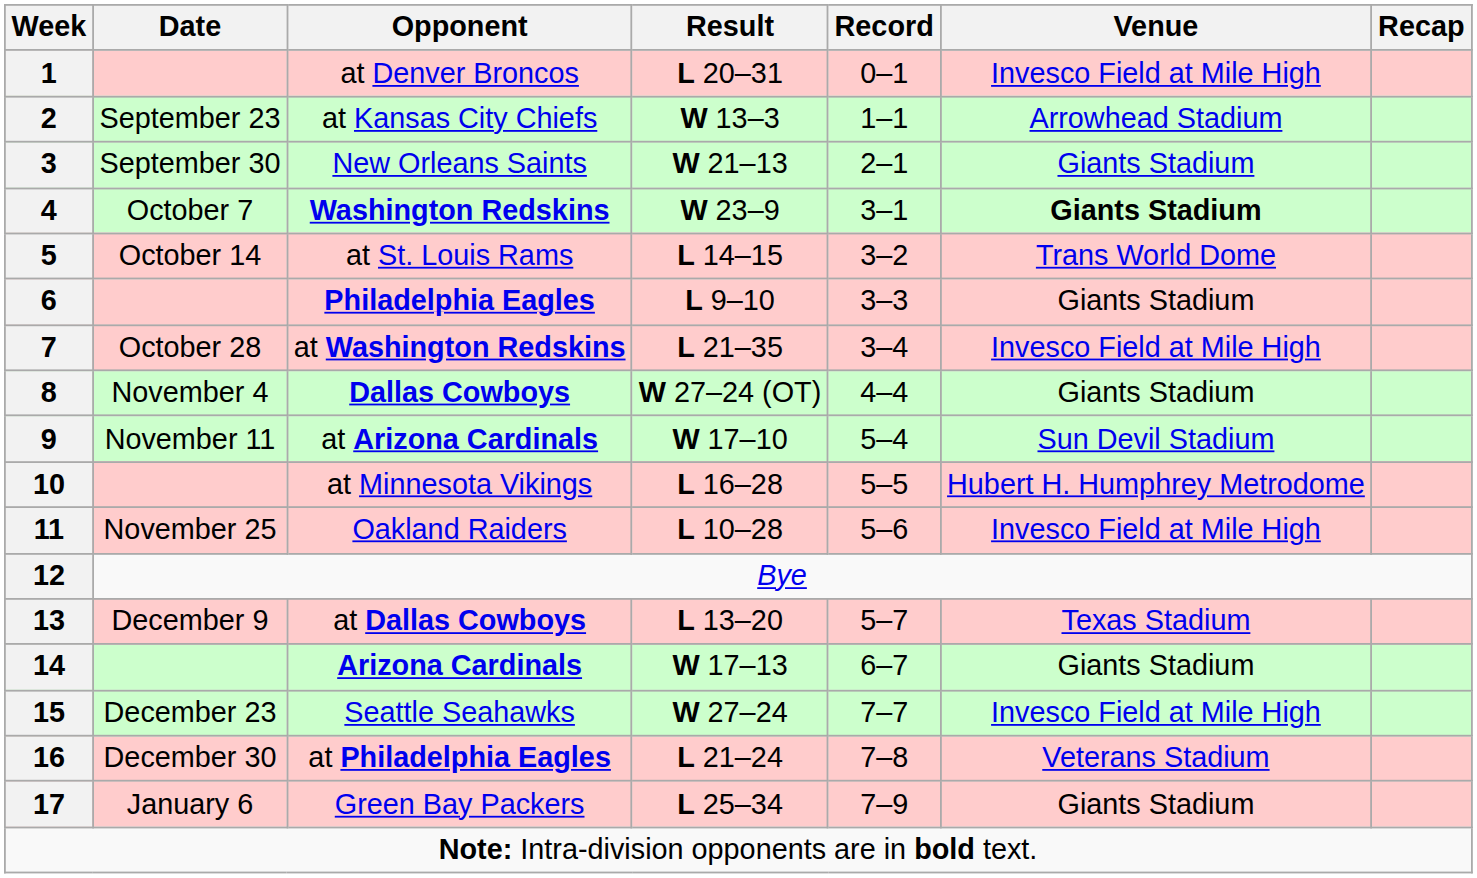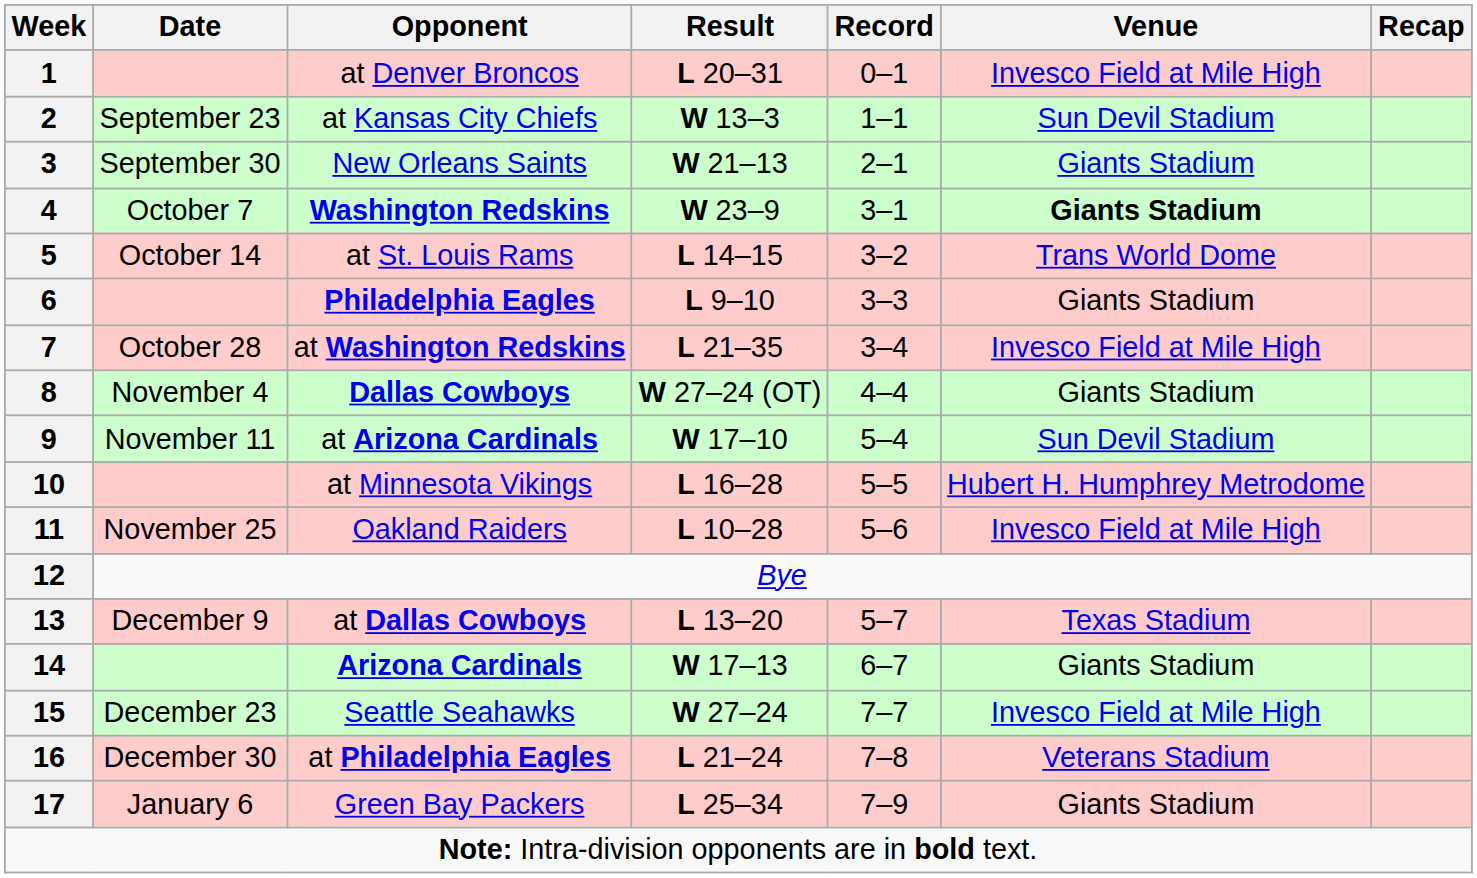(1156, 118) Arrowhead Stadium -> (1156, 118) Sun Devil Stadium
